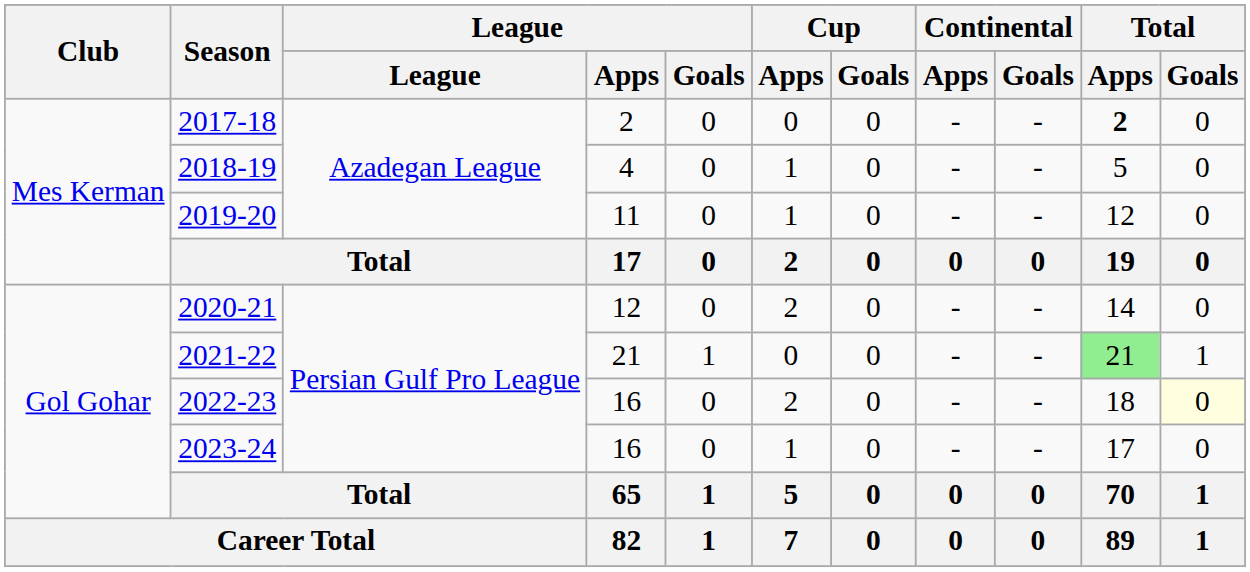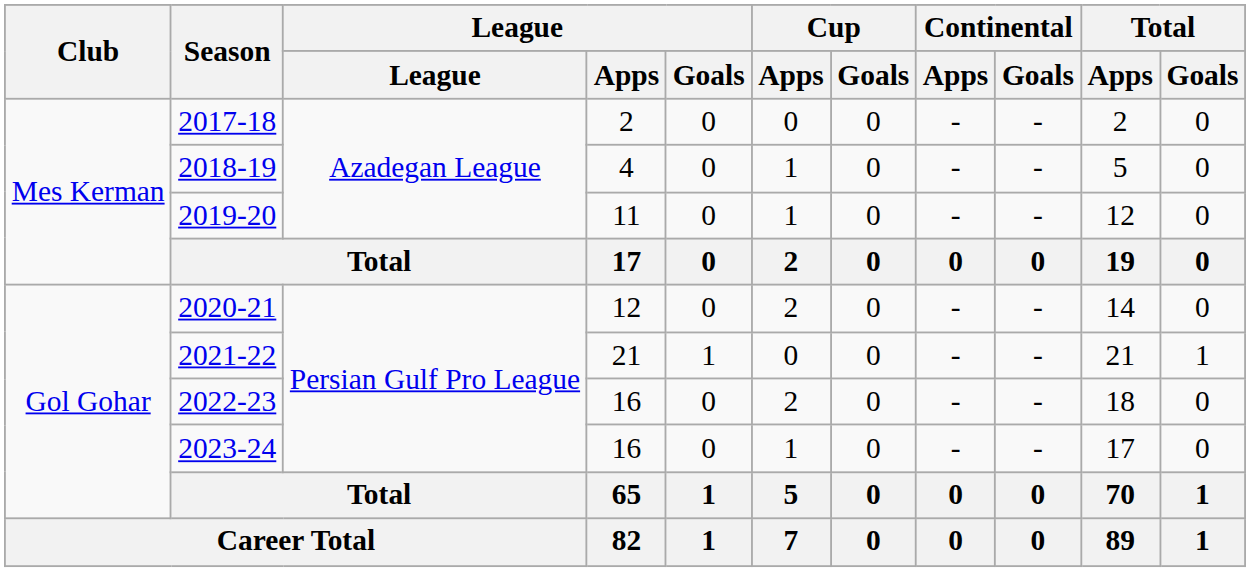(1120, 121) bold -> (1120, 121) normal
(1120, 354) lightgreen background -> (1120, 354) no background
(1202, 401) lightyellow background -> (1202, 401) no background
